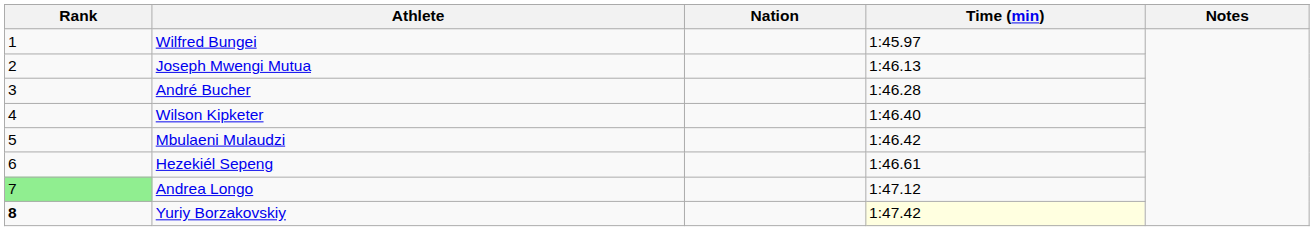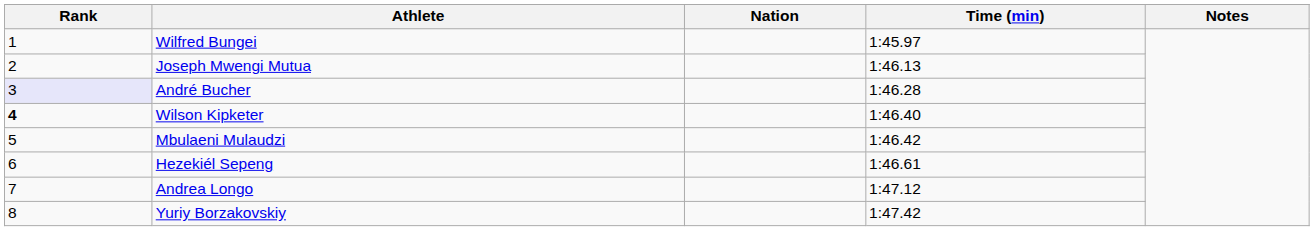(12, 90) no background -> (12, 90) lavender background
(12, 115) normal -> (12, 115) bold
(12, 189) lightgreen background -> (12, 189) no background
(12, 213) bold -> (12, 213) normal
(895, 213) lightyellow background -> (895, 213) no background
